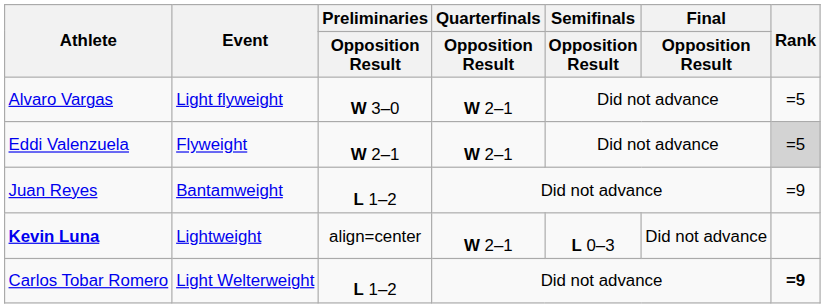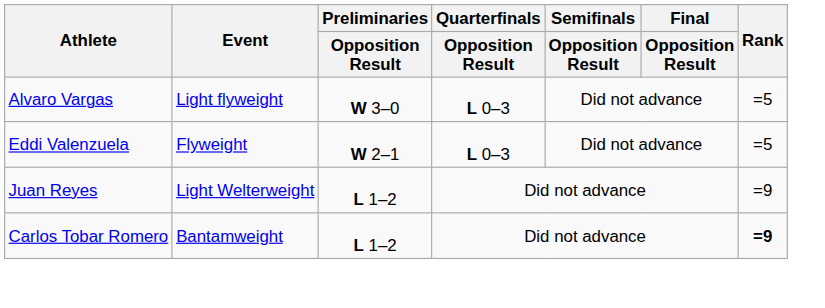(488, 109) W 2–1 -> (488, 109) L 0–3
(488, 154) W 2–1 -> (488, 154) L 0–3
(796, 145) lightgrey background -> (763, 145) no background
(229, 190) Bantamweight -> (245, 190) Light Welterweight
- row: (54, 236)
(245, 281) Light Welterweight -> (229, 236) Bantamweight
